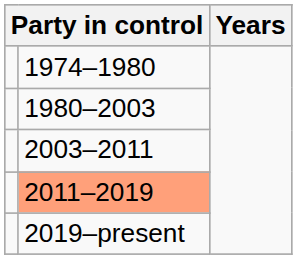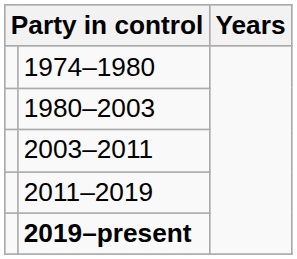(89, 191) lightsalmon background -> (88, 191) no background
(104, 233) normal -> (108, 233) bold
